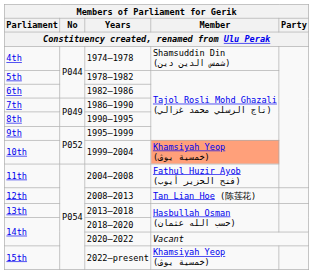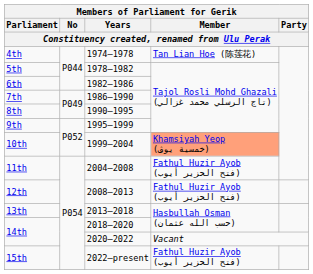(192, 58) Shamsuddin Din (شمس الدين دين) -> (205, 54) Tan Lian Hoe (陈莲花)
(205, 196) Tan Lian Hoe (陈莲花) -> (197, 192) Fathul Huzir Ayob (فتح الحزير أيوب)
(189, 258) Khamsiyah Yeop (خمسية يوڤ) -> (197, 258) Fathul Huzir Ayob (فتح الحزير أيوب)
